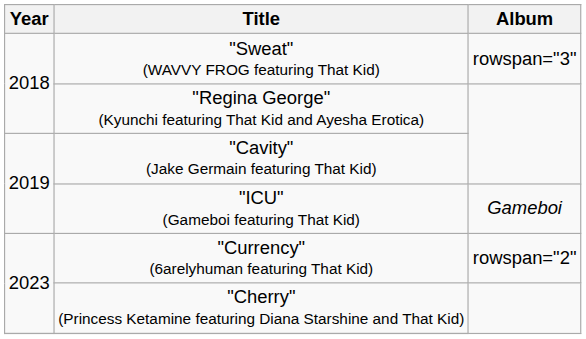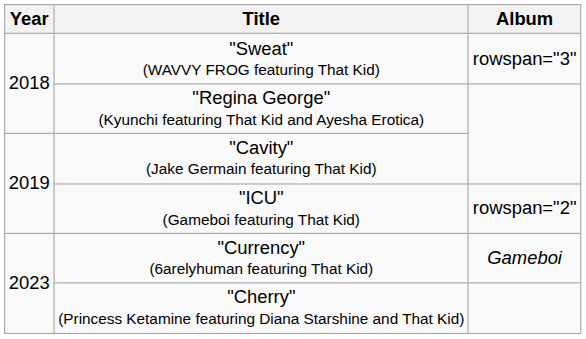(525, 208) Gameboi -> (525, 208) rowspan="2"
(525, 258) rowspan="2" -> (525, 258) Gameboi
